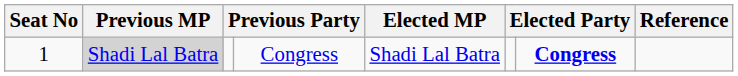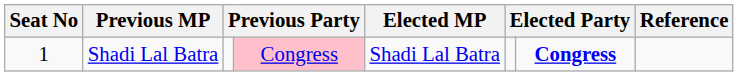(153, 53) lightgrey background -> (153, 53) no background
(299, 53) no background -> (299, 53) pink background
